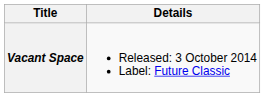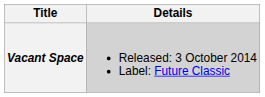(173, 64) no background -> (173, 64) lightgrey background
